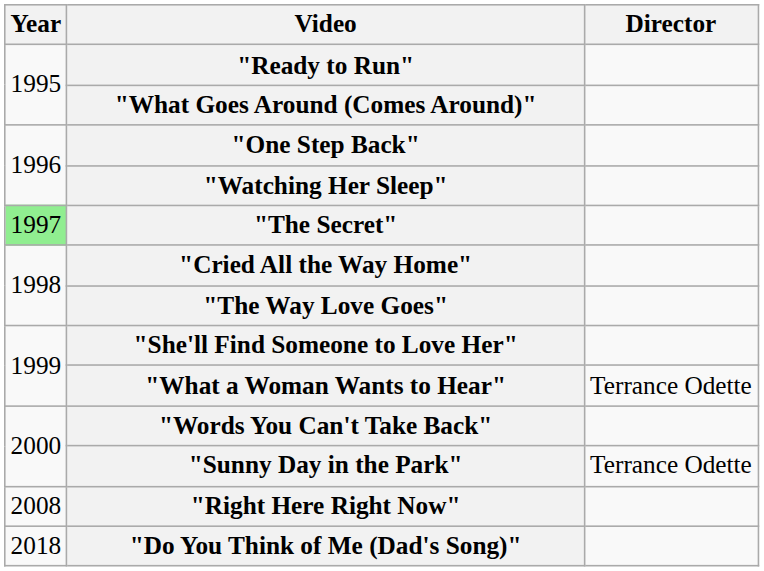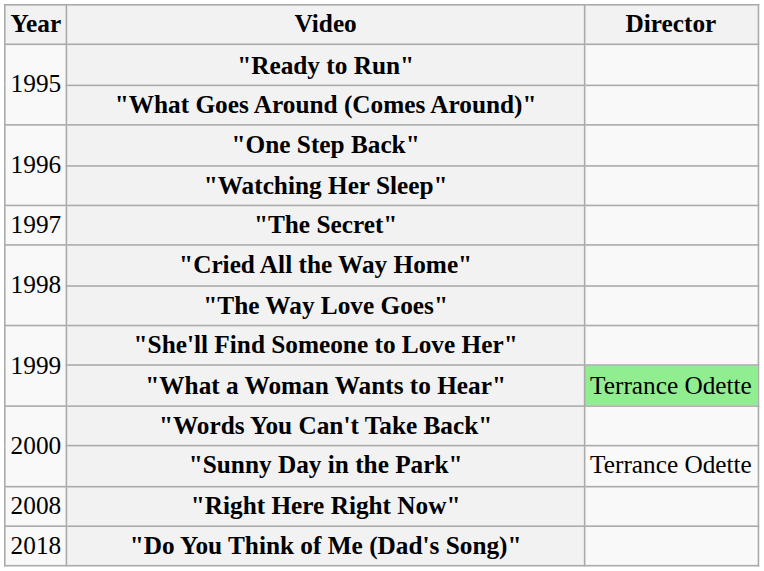(36, 225) lightgreen background -> (36, 225) no background
(671, 385) no background -> (671, 385) lightgreen background
